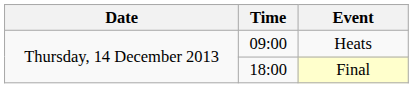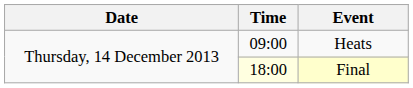(268, 69) no background -> (268, 69) lightyellow background
